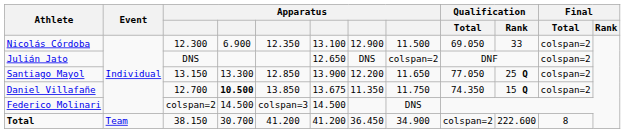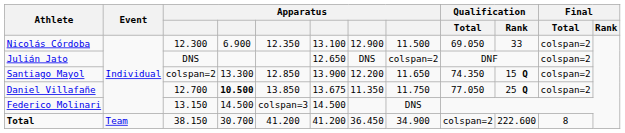(191, 74) 13.150 -> (191, 74) colspan=2
(468, 74) 77.050 -> (468, 74) 74.350
(517, 74) 25 Q -> (517, 74) 15 Q
(468, 89) 74.350 -> (468, 89) 77.050
(517, 89) 15 Q -> (517, 89) 25 Q
(191, 105) colspan=2 -> (191, 105) 13.150
